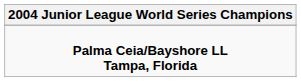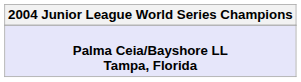(150, 58) no background -> (150, 58) lavender background
